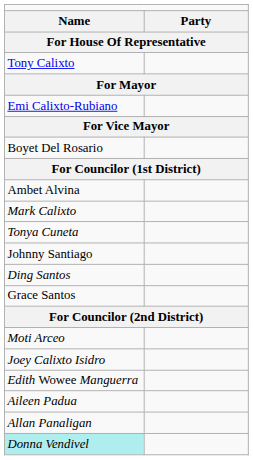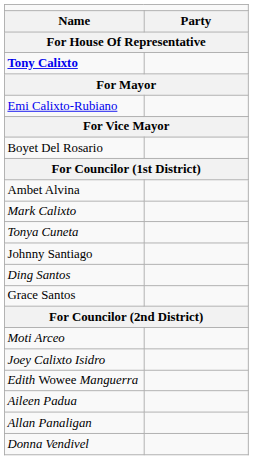(41, 63) normal -> (43, 63) bold
(48, 444) paleturquoise background -> (48, 444) no background
